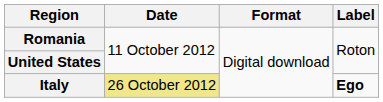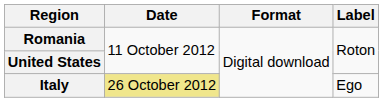(350, 85) bold -> (349, 85) normal
